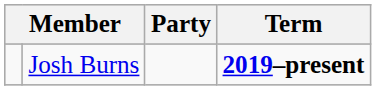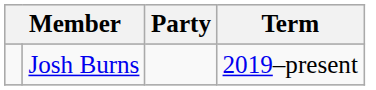(293, 64) bold -> (290, 64) normal
